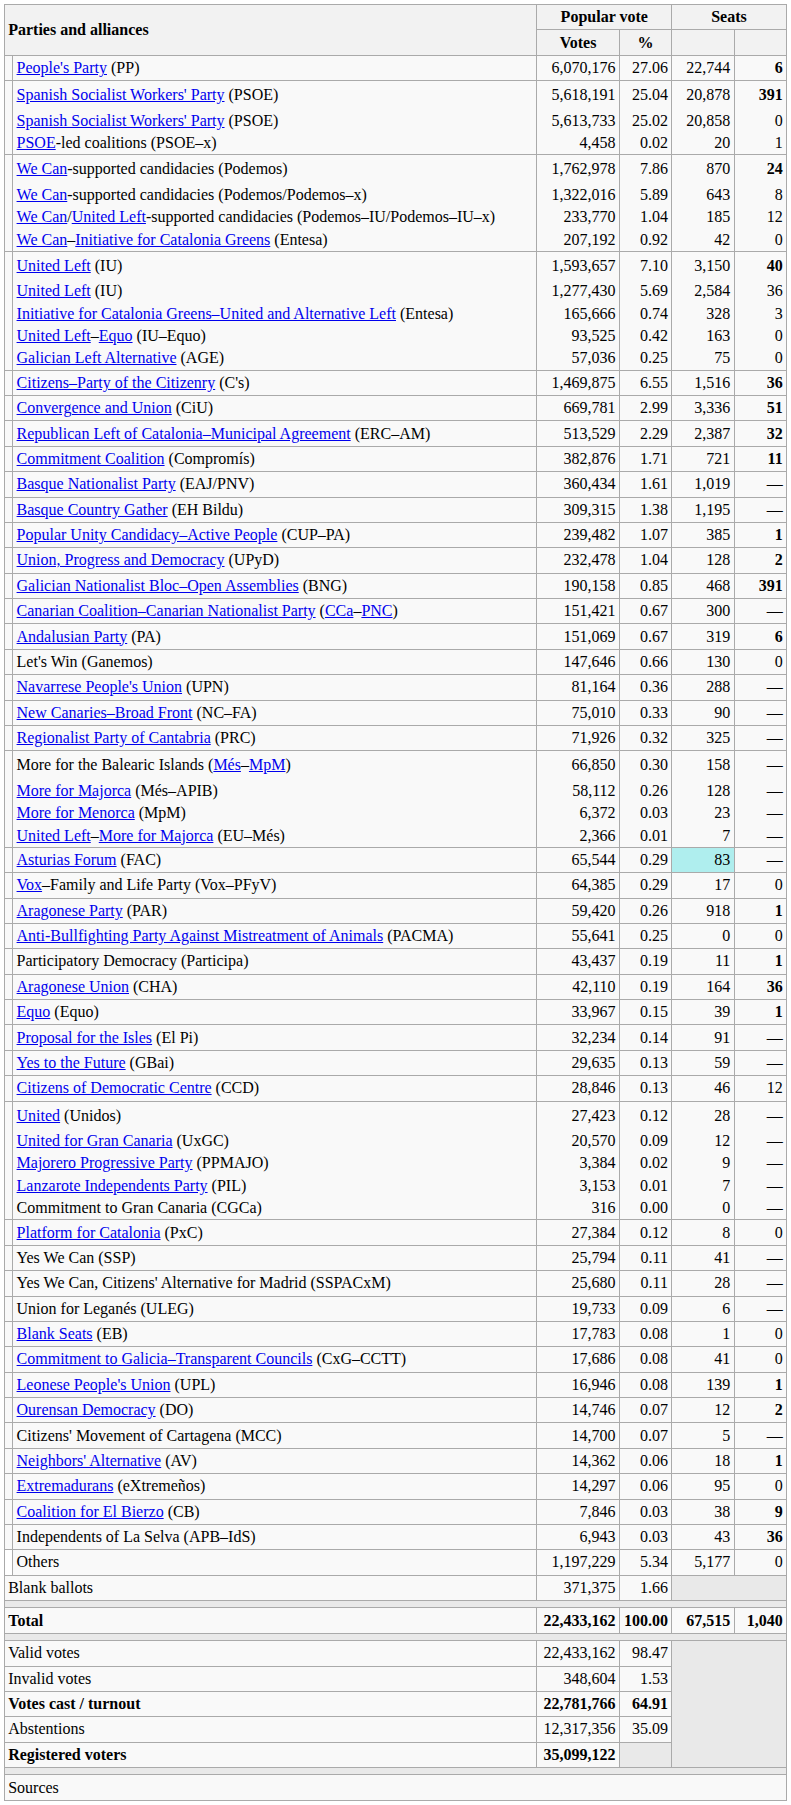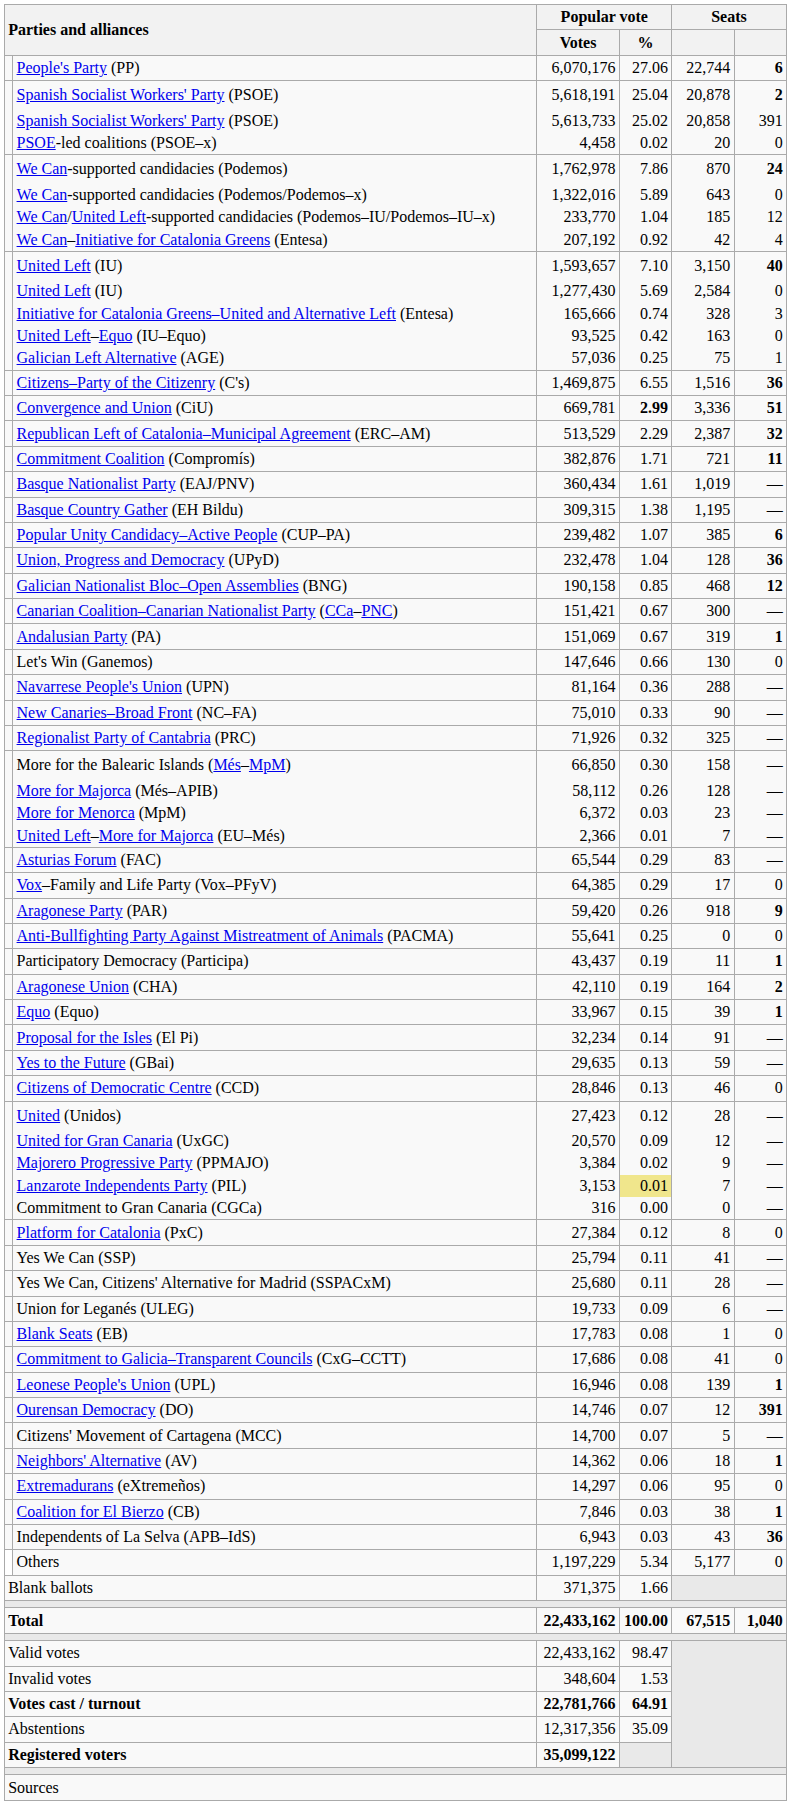(771, 95) 391 -> (779, 95) 2
(779, 120) 0 -> (771, 120) 391
(779, 143) 1 -> (779, 143) 0
(779, 194) 8 -> (779, 194) 0
(779, 239) 0 -> (779, 239) 4
(775, 291) 36 -> (779, 291) 0
(779, 358) 0 -> (779, 358) 1
(654, 408) normal -> (654, 408) bold
(779, 535) 1 -> (779, 535) 6
(779, 560) 2 -> (775, 560) 36
(771, 585) 391 -> (775, 585) 12
(779, 636) 6 -> (779, 636) 1
(722, 859) paleturquoise background -> (722, 859) no background
(779, 910) 1 -> (779, 910) 9
(775, 986) 36 -> (779, 986) 2
(775, 1088) 12 -> (779, 1088) 0
(654, 1185) no background -> (654, 1185) khaki background
(779, 1410) 2 -> (771, 1410) 391
(779, 1511) 9 -> (779, 1511) 1
